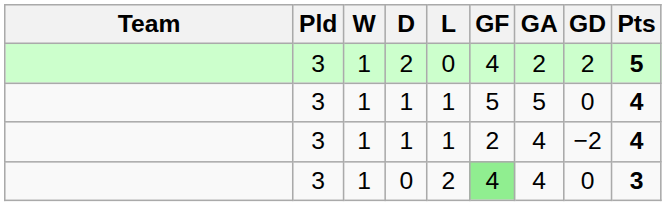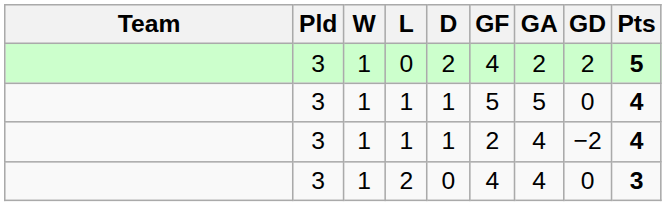columns swapped: (406, 24) <-> (448, 24)
(492, 180) lightgreen background -> (492, 180) no background
